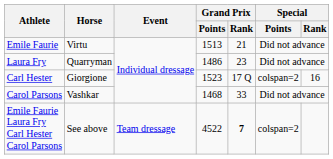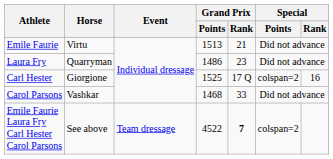(212, 78) 1523 -> (212, 78) 1525
